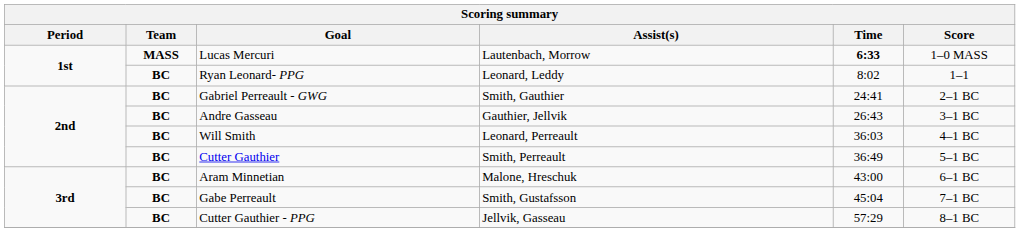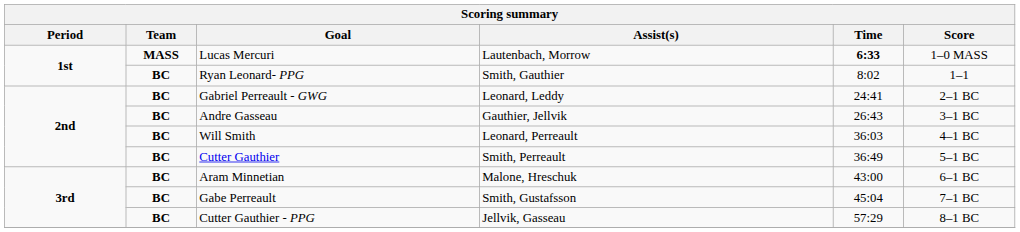(523, 75) Leonard, Leddy -> (523, 75) Smith, Gauthier
(523, 95) Smith, Gauthier -> (523, 95) Leonard, Leddy
